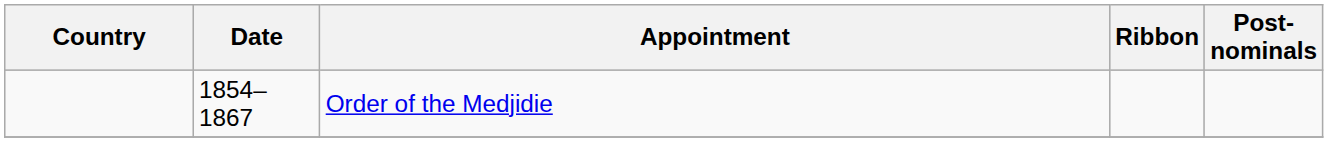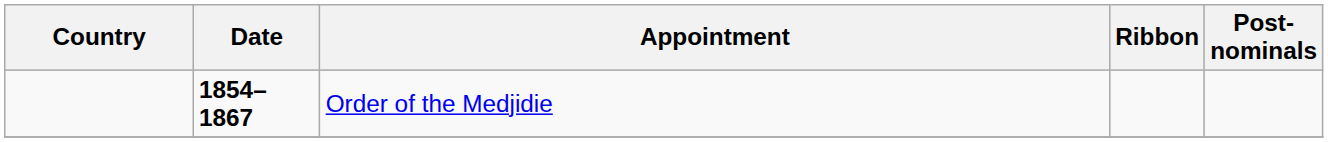(233, 103) normal -> (233, 103) bold
